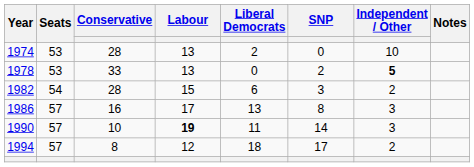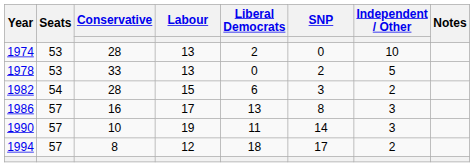(392, 71) bold -> (392, 71) normal
(188, 128) bold -> (188, 128) normal
